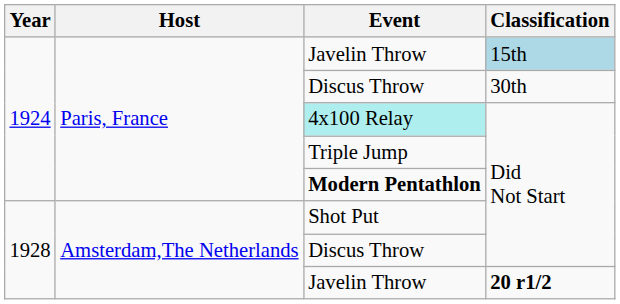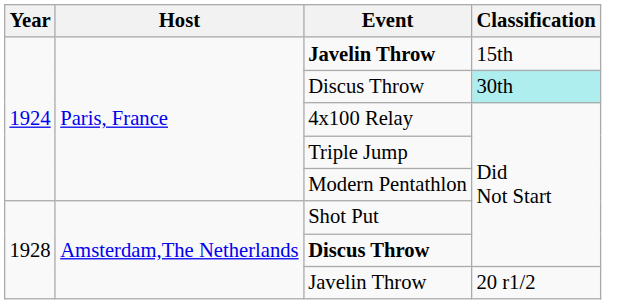(367, 53) normal -> (372, 53) bold
(509, 53) lightblue background -> (495, 53) no background
(509, 86) no background -> (495, 86) paleturquoise background
(361, 119) paleturquoise background -> (361, 119) no background
(394, 184) bold -> (388, 184) normal
(366, 250) normal -> (369, 250) bold
(521, 282) bold -> (506, 282) normal
